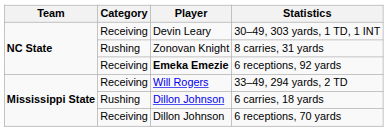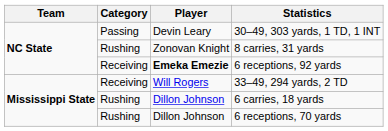(124, 31) Receiving -> (119, 31) Passing
(124, 117) Receiving -> (120, 117) Rushing
